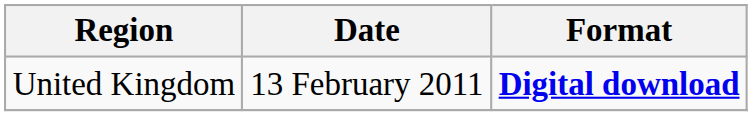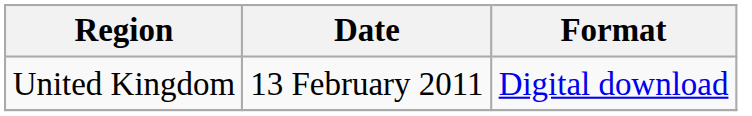(619, 82) bold -> (614, 82) normal
